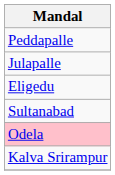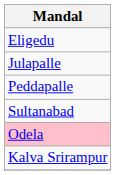(41, 39) Peddapalle -> (31, 39) Eligedu
(31, 87) Eligedu -> (41, 87) Peddapalle
